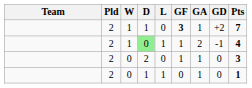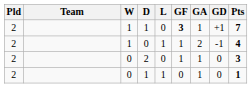columns swapped: (53, 12) <-> (111, 12)
(219, 28) +2 -> (219, 28) +1
(146, 43) lightgreen background -> (146, 43) no background
